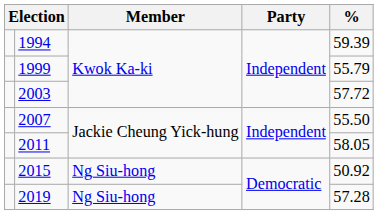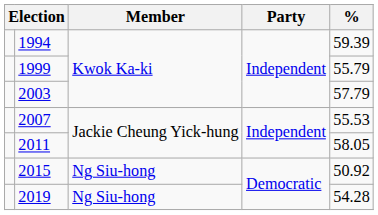(352, 94) 57.72 -> (352, 94) 57.79
(352, 119) 55.50 -> (352, 119) 55.53
(352, 196) 57.28 -> (352, 196) 54.28
